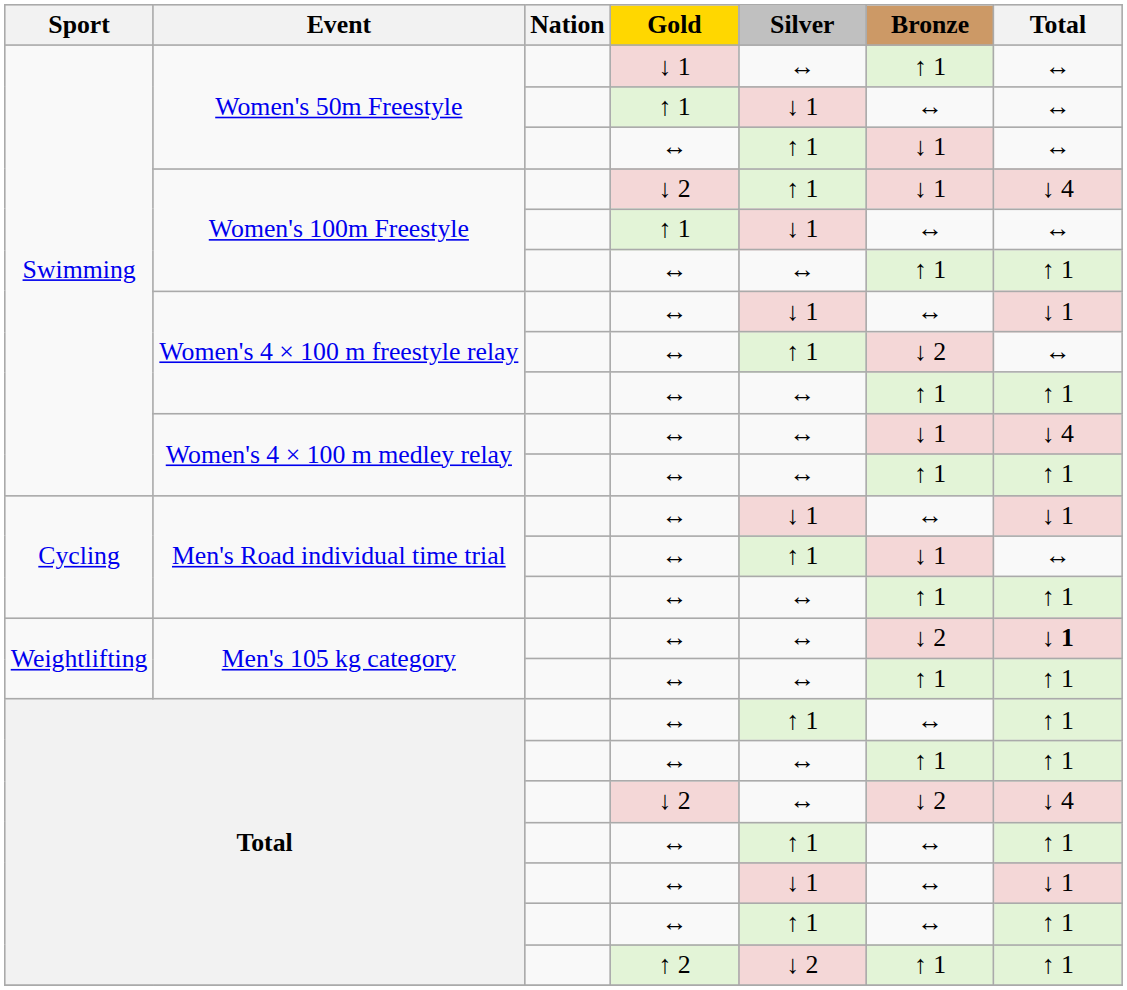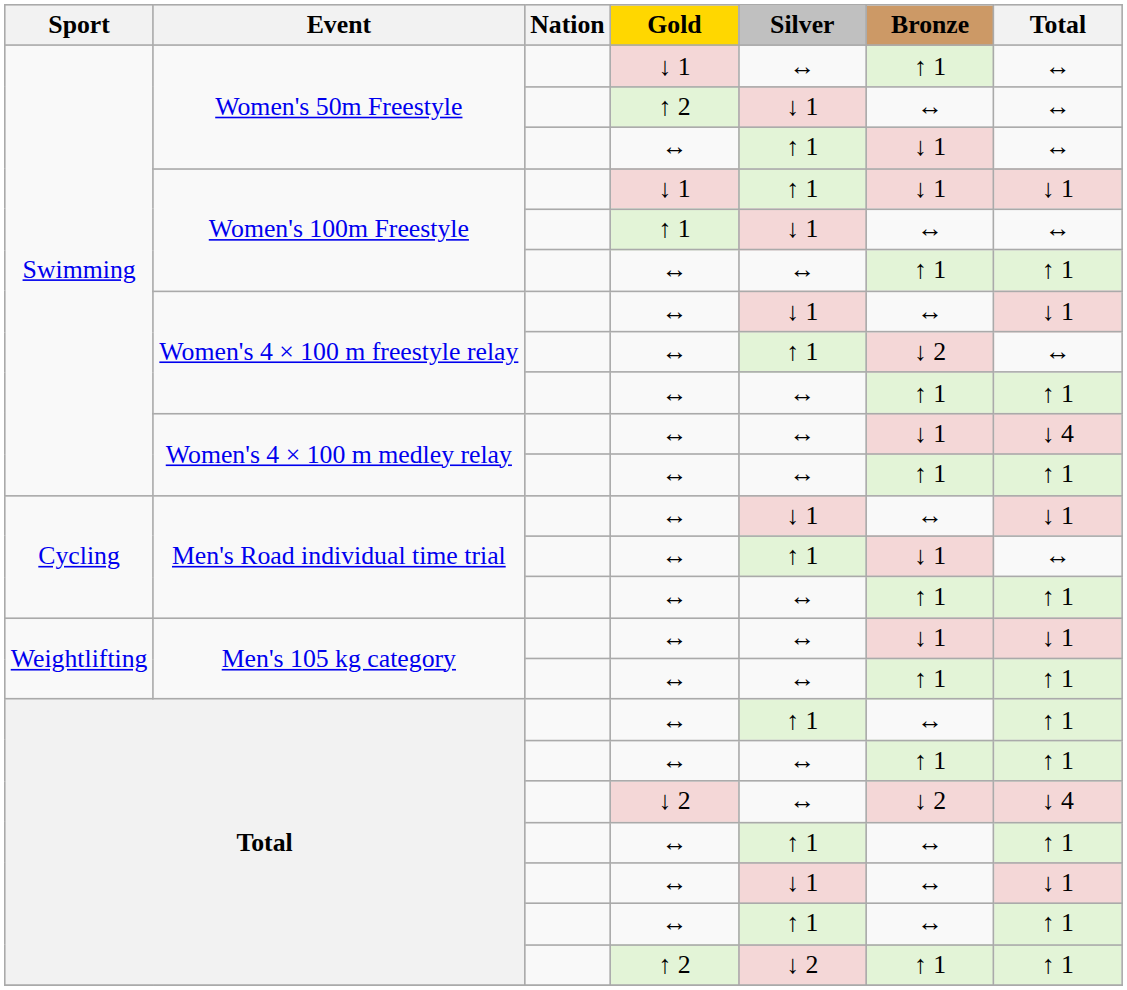(675, 106) ↑ 1 -> (675, 106) ↑ 2
(675, 188) ↓ 2 -> (675, 188) ↓ 1
(1058, 188) ↓ 4 -> (1058, 188) ↓ 1
(930, 637) ↓ 2 -> (930, 637) ↓ 1
(1058, 637) bold -> (1058, 637) normal
